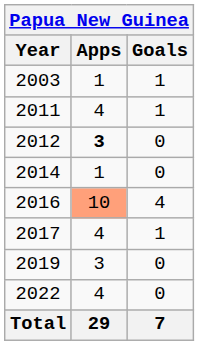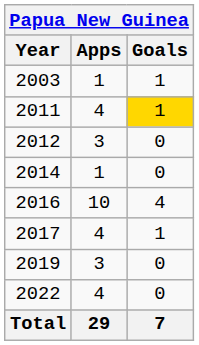(160, 112) no background -> (160, 112) gold background
(99, 142) bold -> (99, 142) normal
(99, 203) lightsalmon background -> (99, 203) no background
